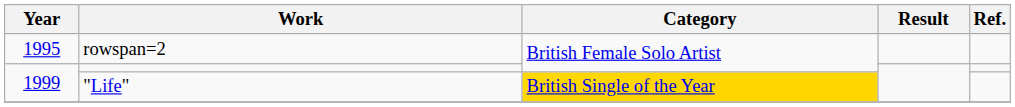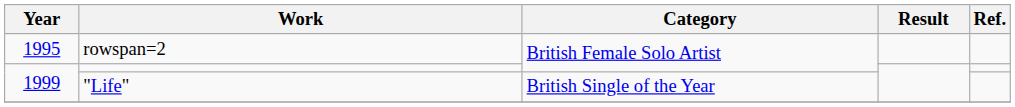(621, 86) gold background -> (621, 86) no background
